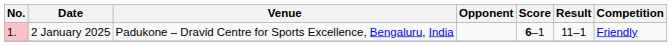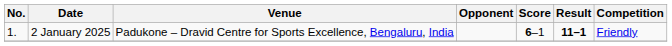(12, 31) pink background -> (12, 31) no background
(574, 31) normal -> (574, 31) bold
